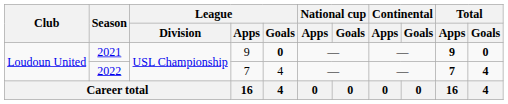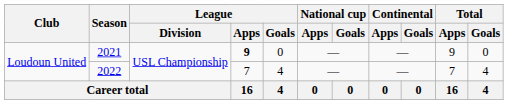(247, 52) normal -> (247, 52) bold
(280, 52) bold -> (280, 52) normal
(452, 52) bold -> (452, 52) normal
(486, 52) bold -> (486, 52) normal
(452, 71) bold -> (452, 71) normal
(486, 71) bold -> (486, 71) normal
